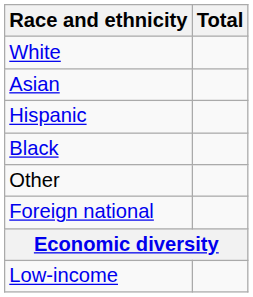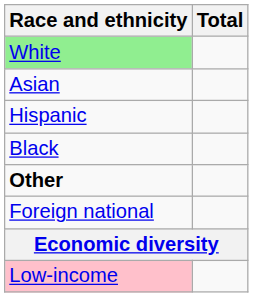(35, 52) no background -> (35, 52) lightgreen background
(34, 180) normal -> (36, 180) bold
(64, 276) no background -> (64, 276) pink background
